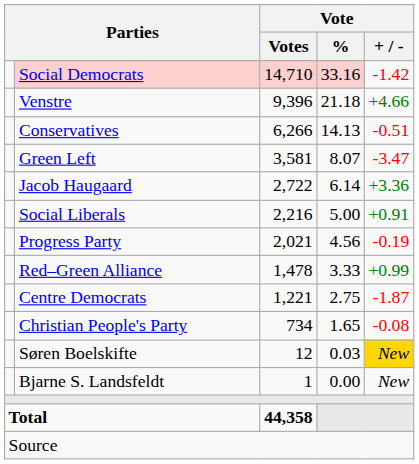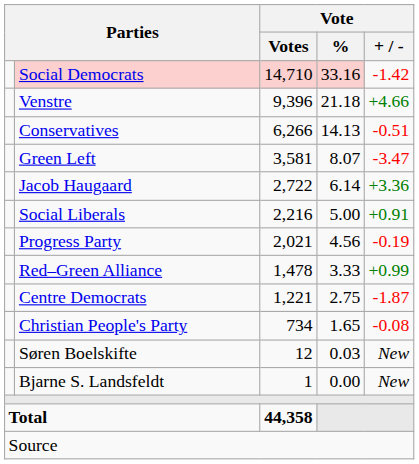(394, 353) gold background -> (394, 353) no background
